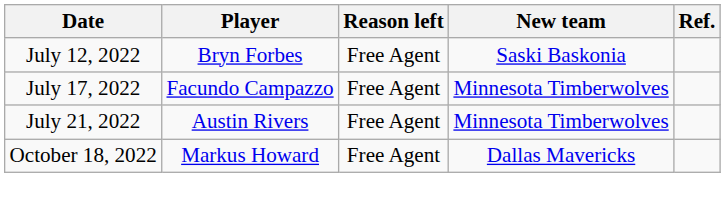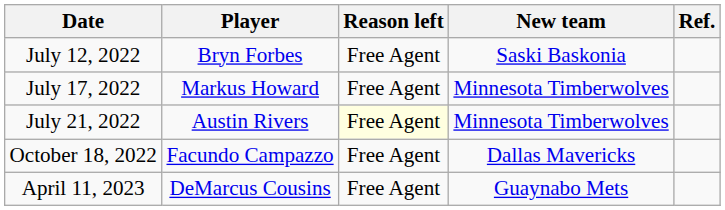(250, 88) Facundo Campazzo -> (250, 88) Markus Howard
(394, 121) no background -> (394, 121) lightyellow background
(250, 155) Markus Howard -> (250, 155) Facundo Campazzo
+ row: (83, 188)
